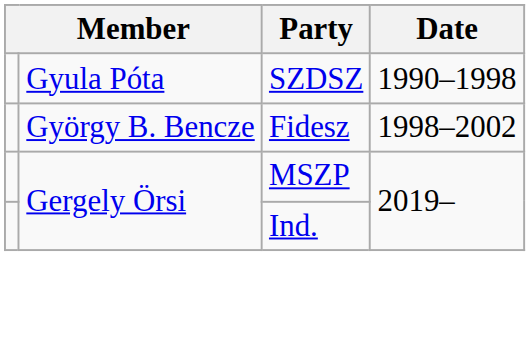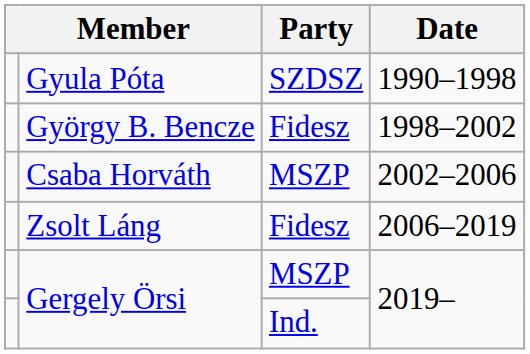+ row: (119, 175)
+ row: (94, 224)
